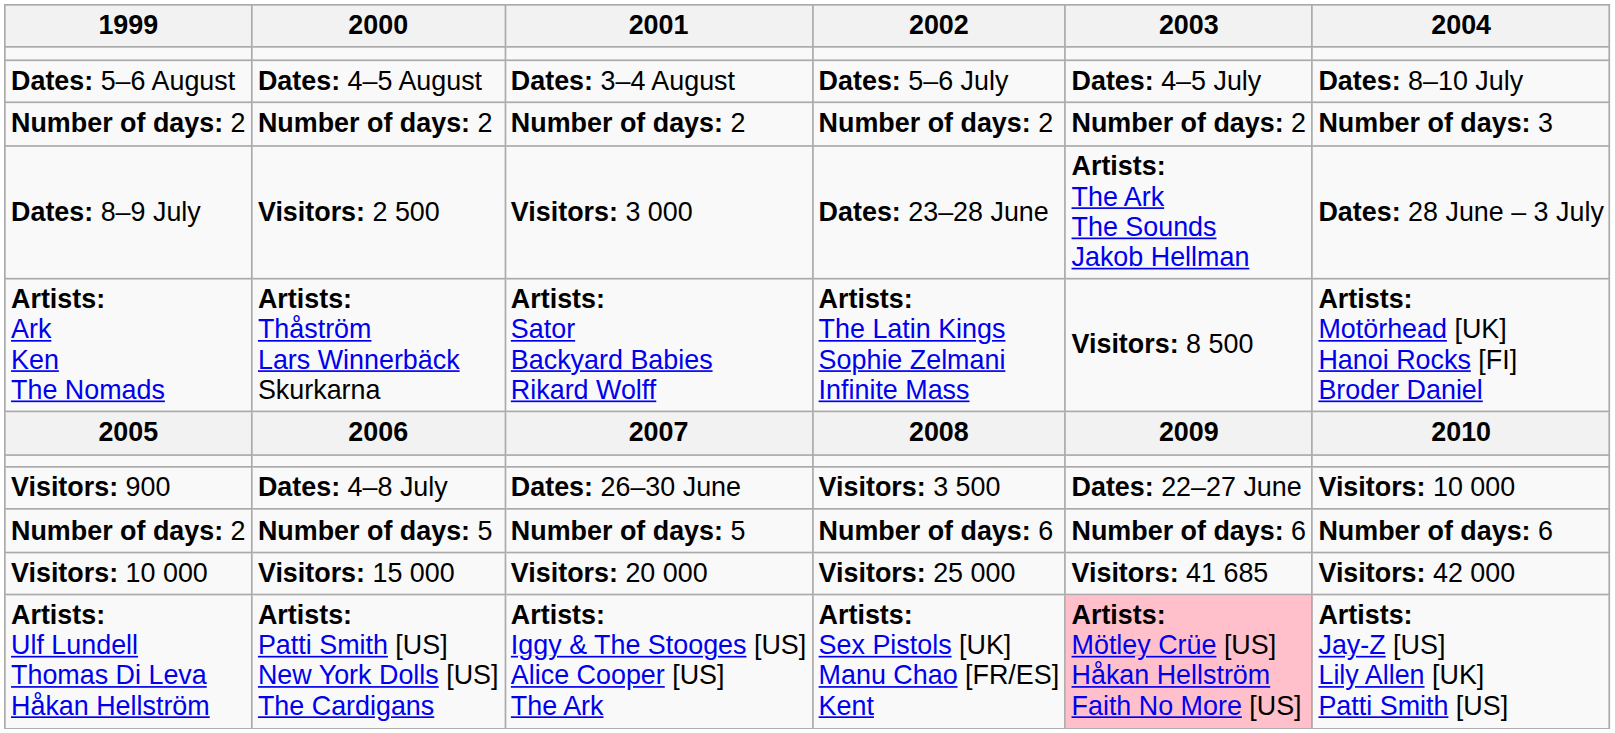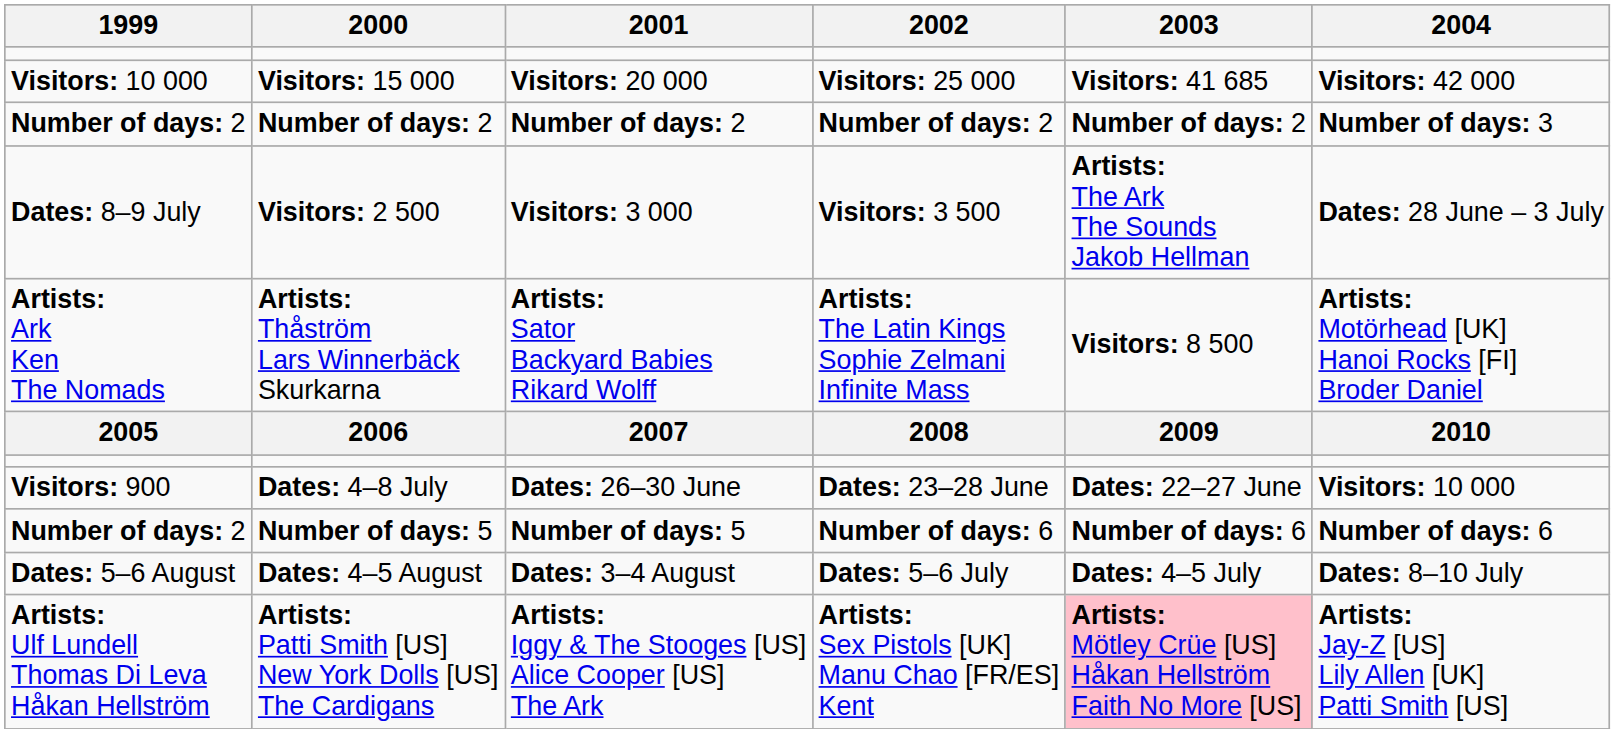rows swapped: (370, 80) <-> (356, 573)
(934, 211) Dates: 23–28 June -> (910, 211) Visitors: 3 500
(910, 487) Visitors: 3 500 -> (934, 487) Dates: 23–28 June
